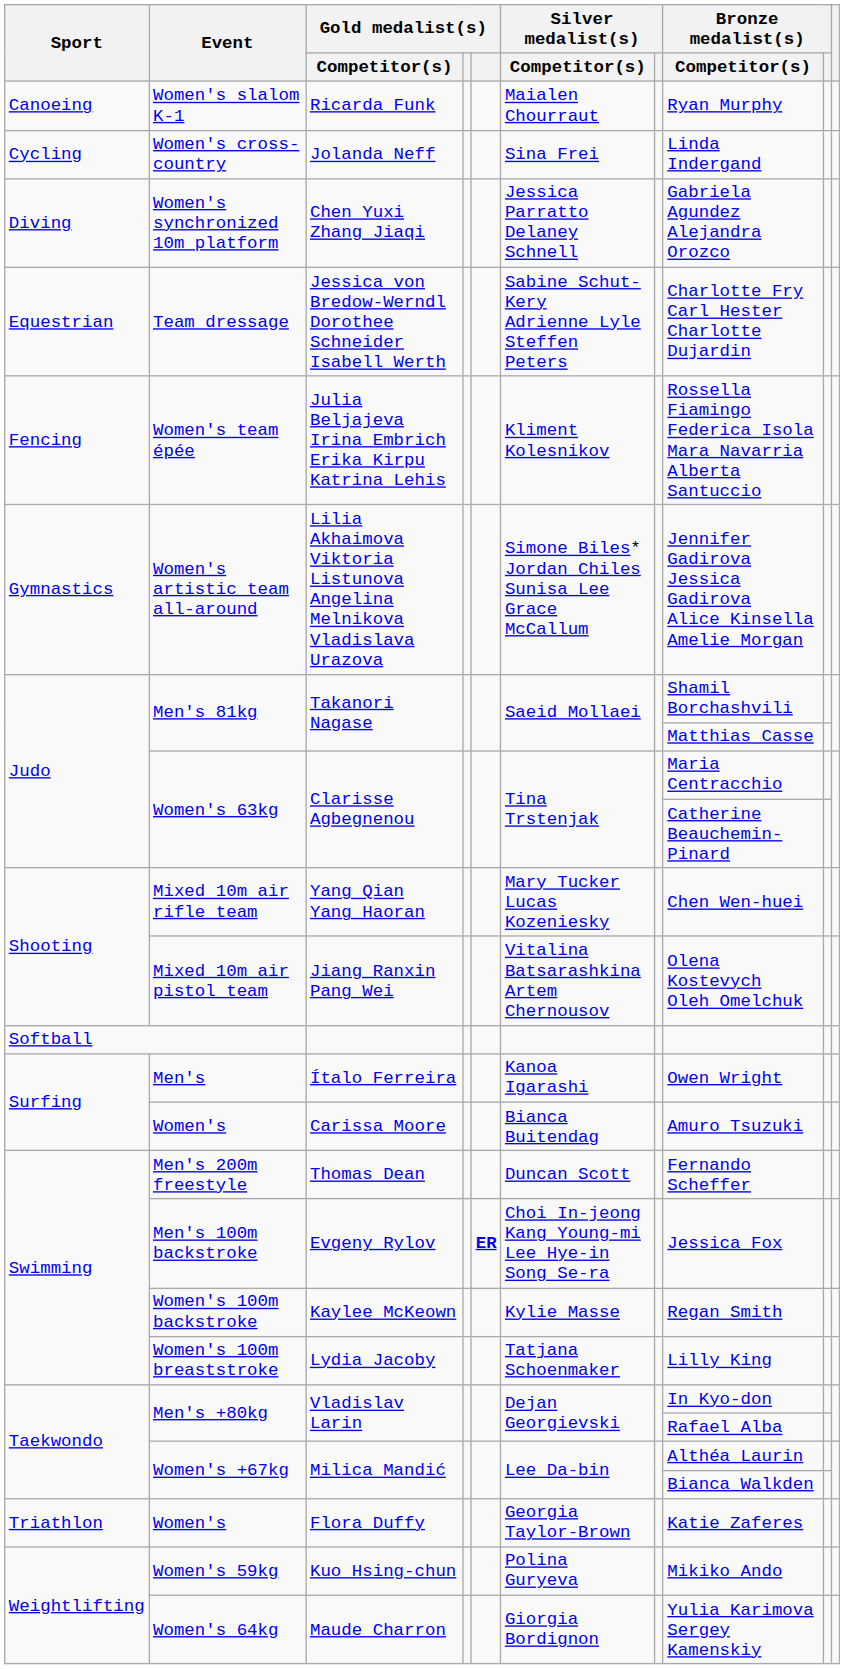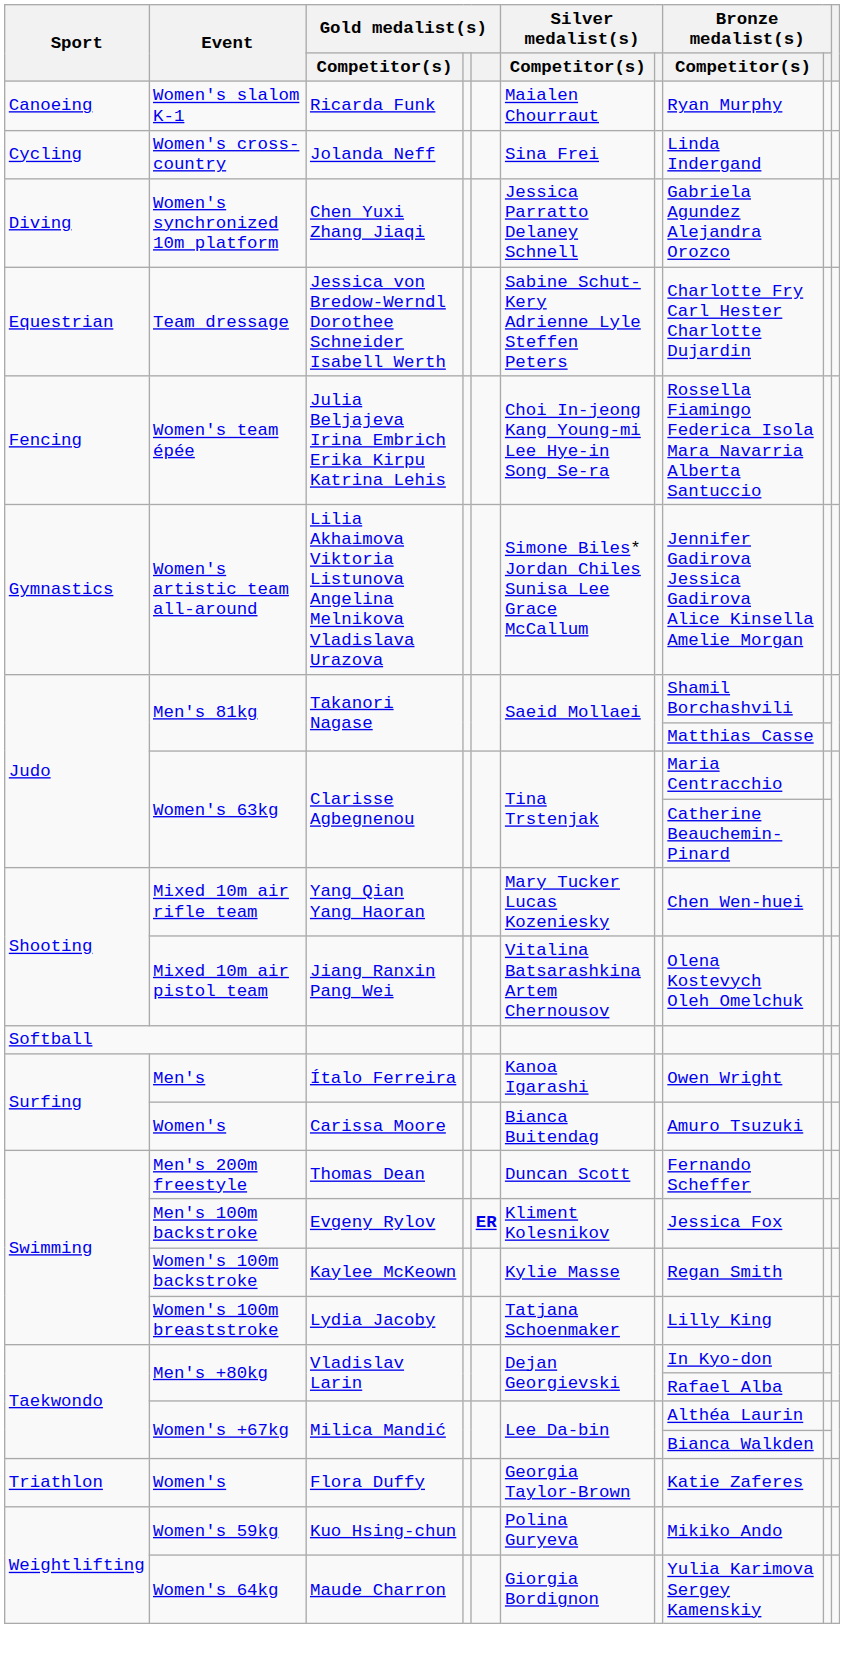(557, 440) Kliment Kolesnikov -> (573, 440) Choi In-jeong Kang Young-mi Lee Hye-in Song Se-ra
(573, 1243) Choi In-jeong Kang Young-mi Lee Hye-in Song Se-ra -> (557, 1223) Kliment Kolesnikov
